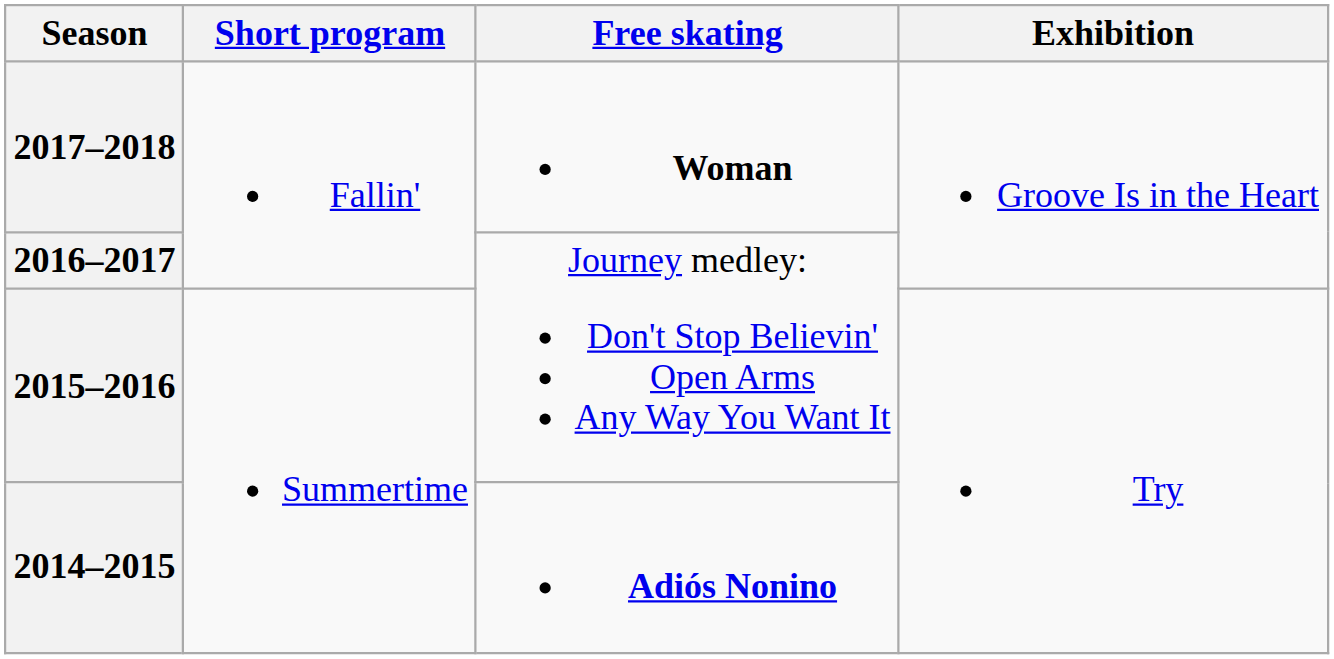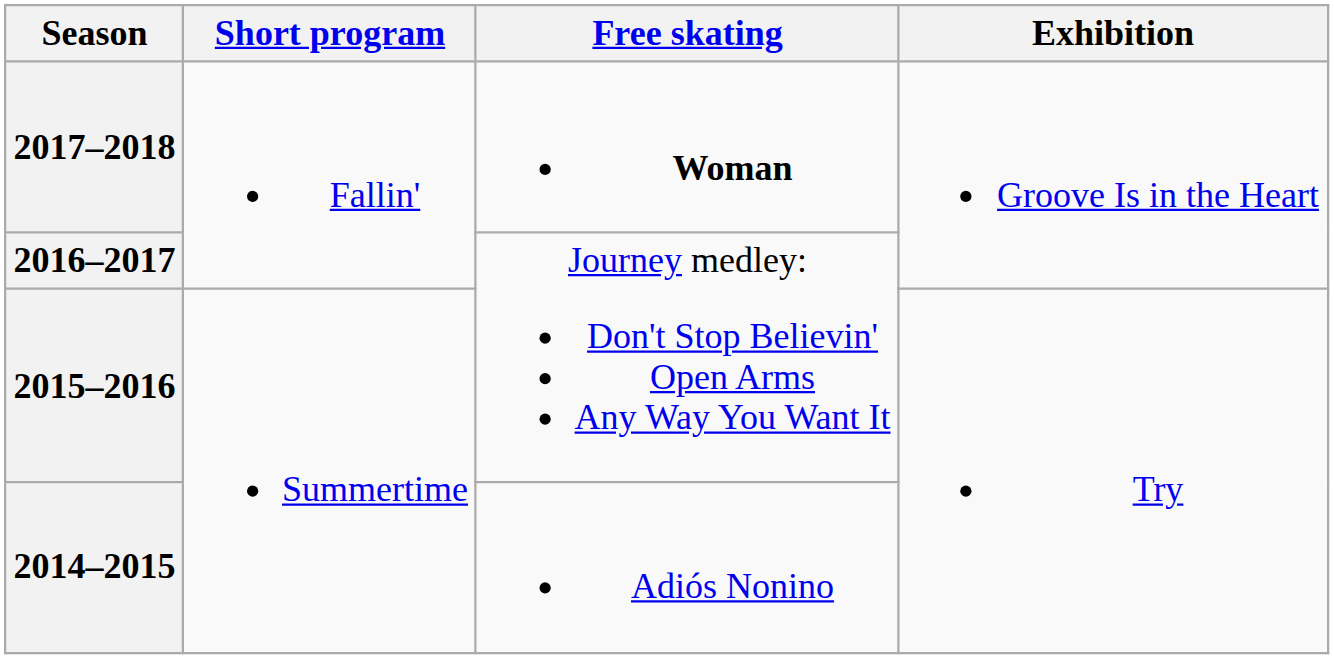(688, 587) bold -> (688, 587) normal
